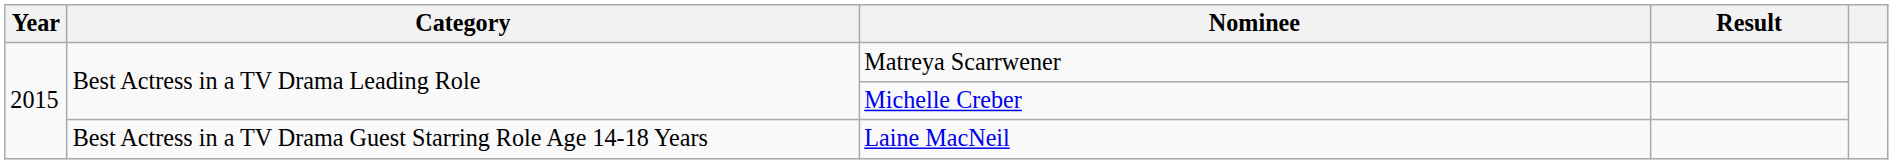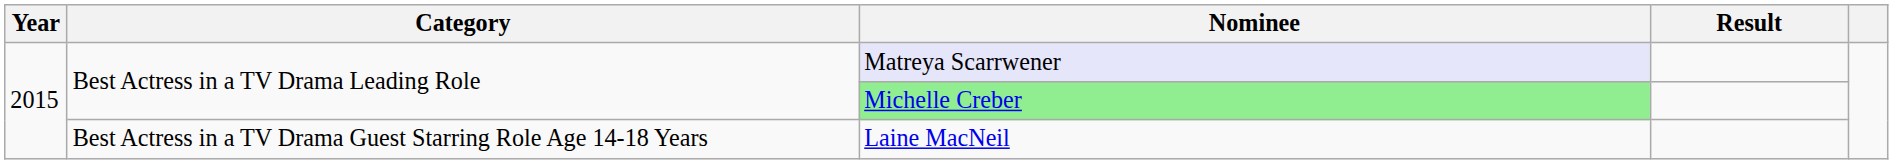(962, 61) no background -> (962, 61) lavender background
(943, 100) no background -> (943, 100) lightgreen background
